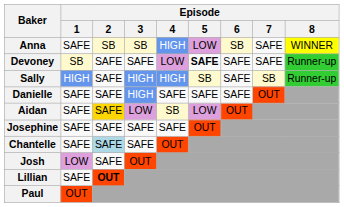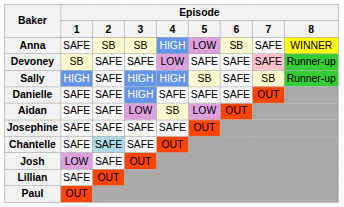(205, 62) bold -> (204, 62) normal
(269, 62) no background -> (268, 62) pink background
(109, 111) gold background -> (109, 111) no background
(108, 177) bold -> (108, 177) normal
